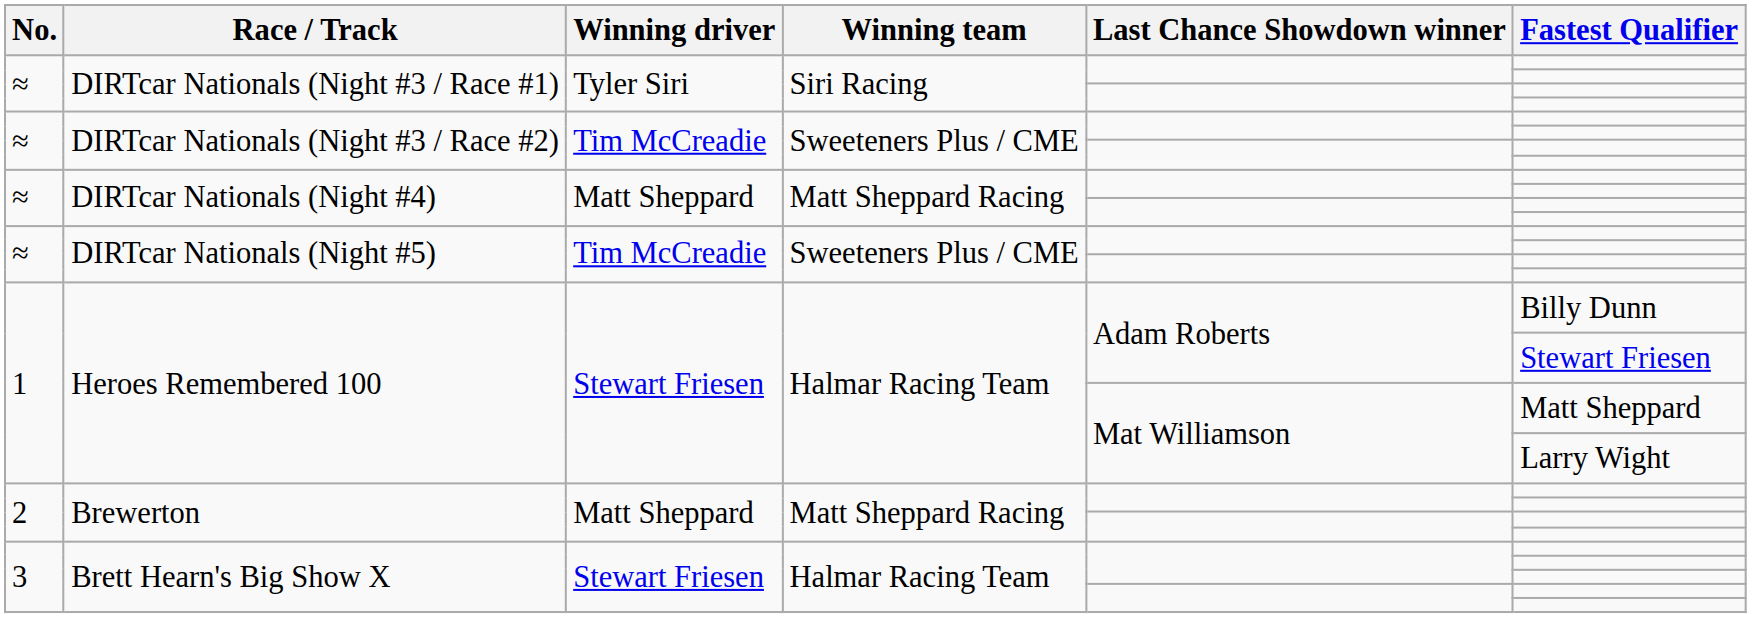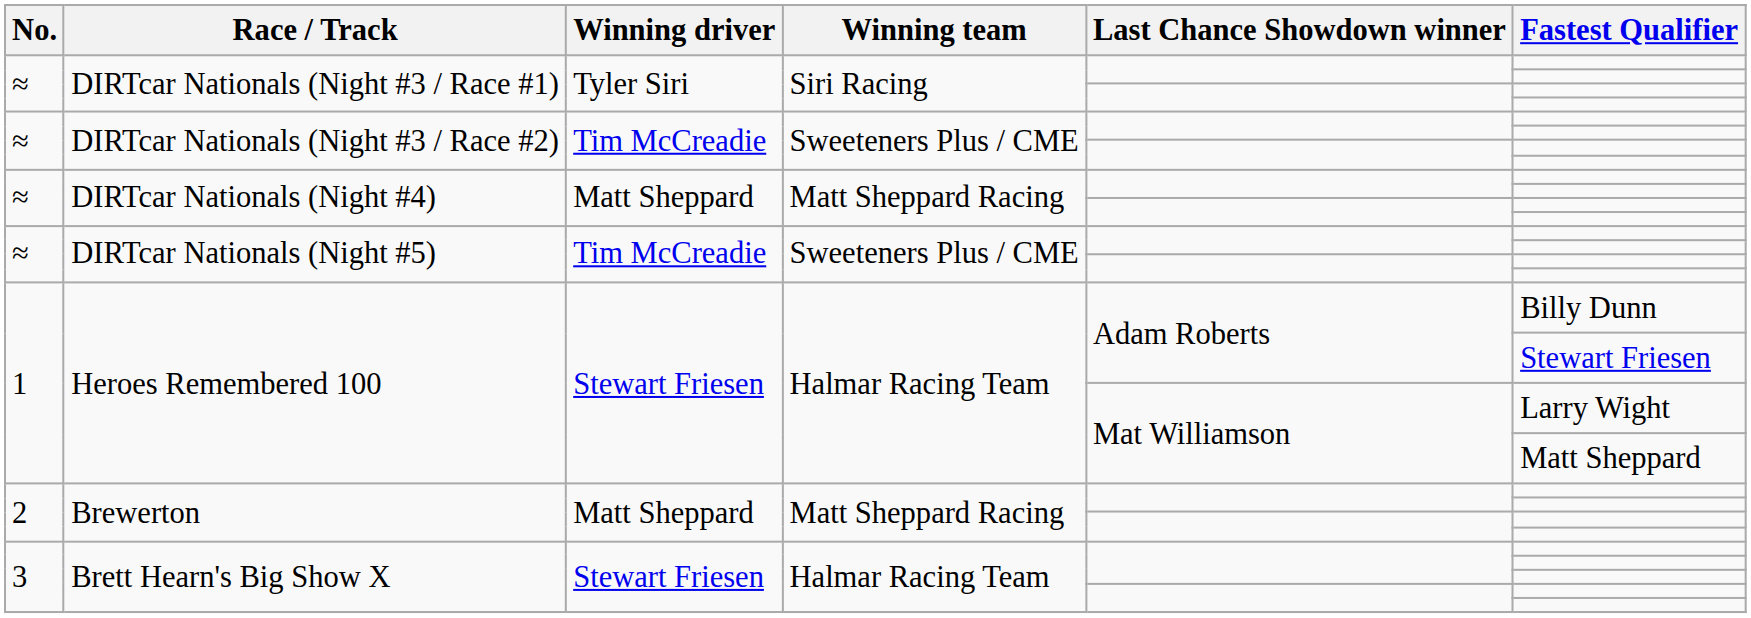(1610, 408) Matt Sheppard -> (1595, 408) Larry Wight
(1595, 458) Larry Wight -> (1610, 458) Matt Sheppard
